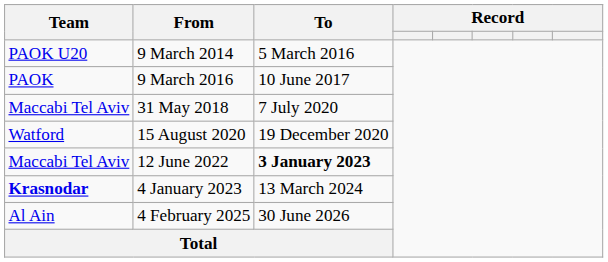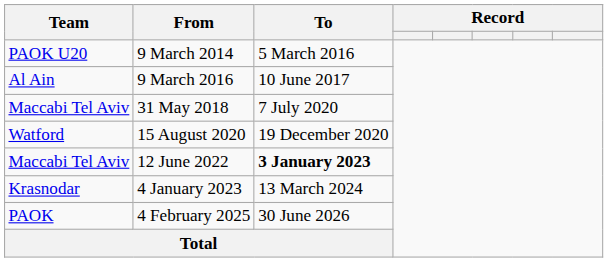(31, 80) PAOK -> (32, 80) Al Ain
(48, 188) bold -> (44, 188) normal
(32, 216) Al Ain -> (31, 216) PAOK
